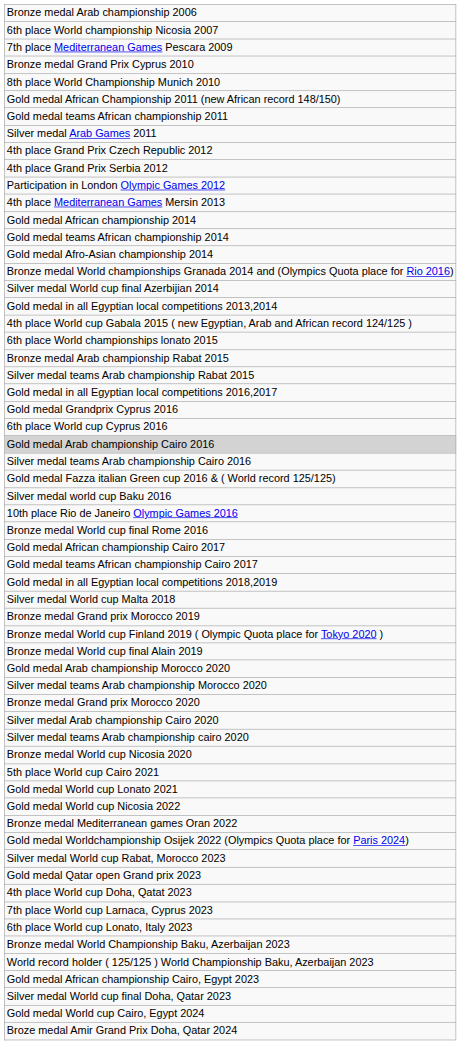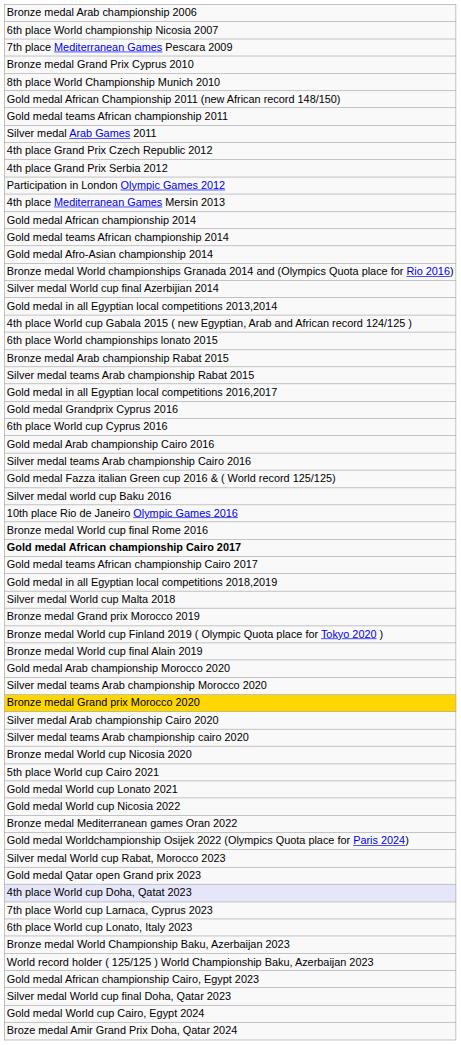(111, 444) lightgrey background -> (111, 444) no background
(116, 548) normal -> (124, 548) bold
(103, 703) no background -> (103, 703) gold background
(99, 893) no background -> (99, 893) lavender background
